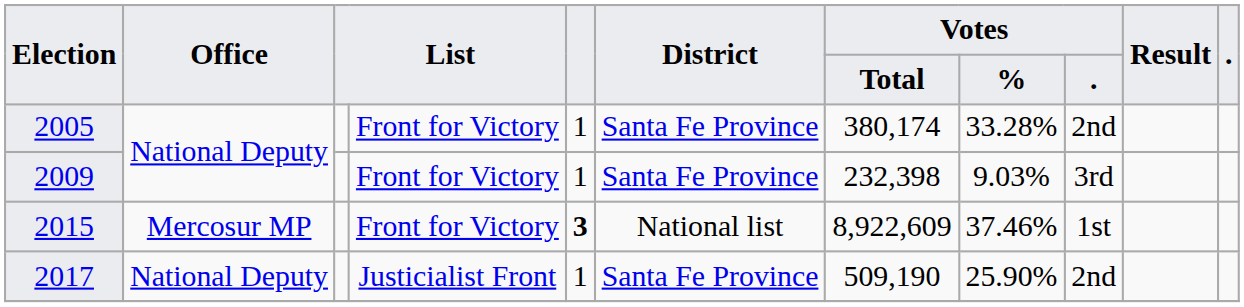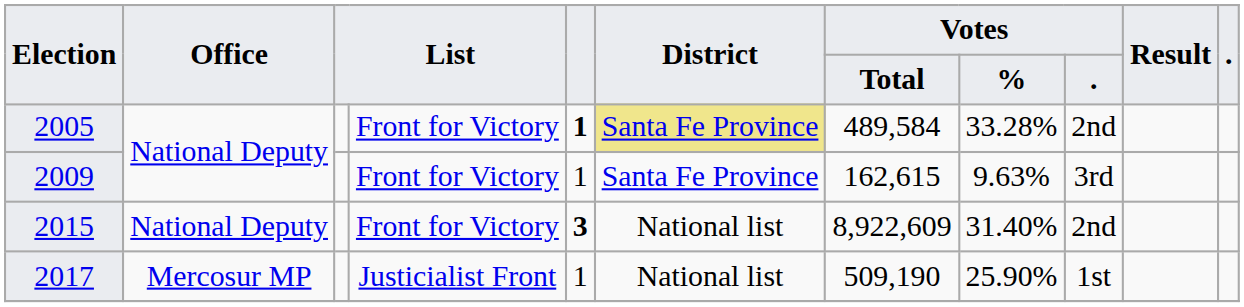(580, 127) normal -> (580, 127) bold
(710, 127) no background -> (710, 127) khaki background
(892, 127) 380,174 -> (892, 127) 489,584
(892, 176) 232,398 -> (892, 176) 162,615
(1011, 176) 9.03% -> (1011, 176) 9.63%
(229, 226) Mercosur MP -> (229, 226) National Deputy
(1011, 226) 37.46% -> (1011, 226) 31.40%
(1094, 226) 1st -> (1094, 226) 2nd
(229, 275) National Deputy -> (229, 275) Mercosur MP
(710, 275) Santa Fe Province -> (710, 275) National list
(1094, 275) 2nd -> (1094, 275) 1st
